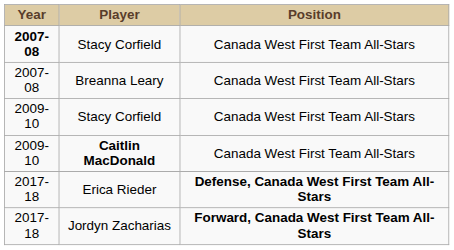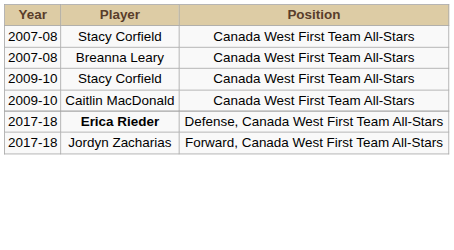(32, 44) bold -> (33, 36) normal
(119, 153) bold -> (120, 100) normal
(119, 189) normal -> (120, 121) bold
(314, 189) bold -> (314, 121) normal
(314, 226) bold -> (314, 143) normal
